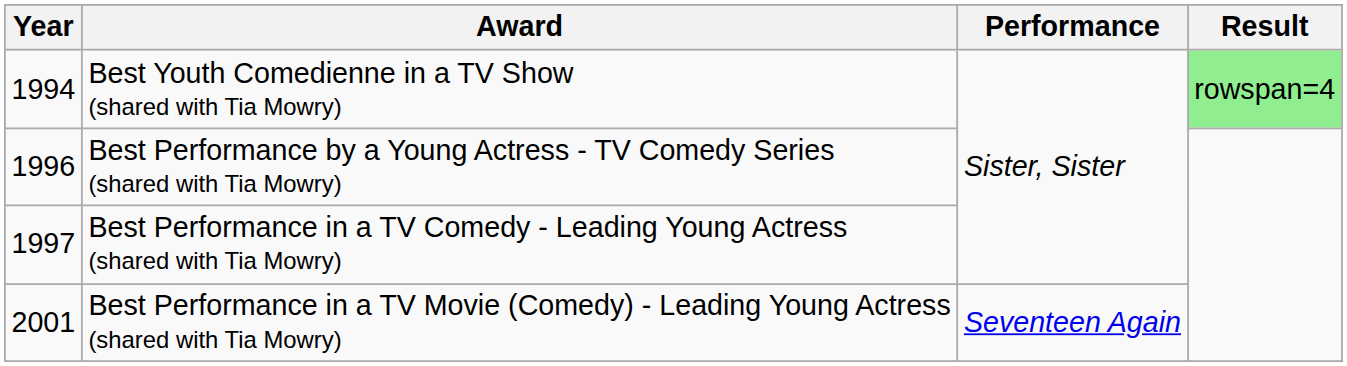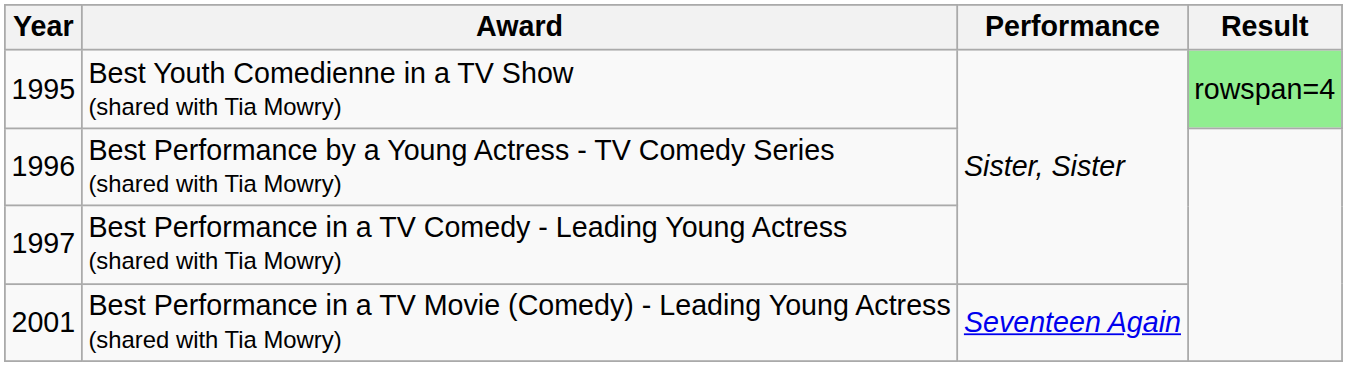(43, 88) 1994 -> (43, 88) 1995
